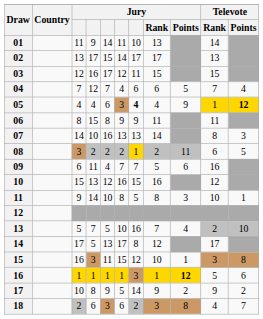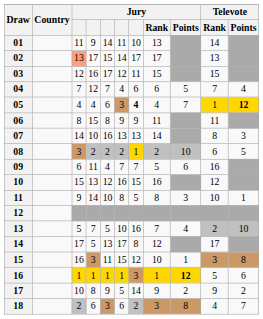(79, 58) no background -> (79, 58) lightsalmon background
(186, 105) 9 -> (186, 105) 7
(186, 151) 11 -> (186, 151) 10
